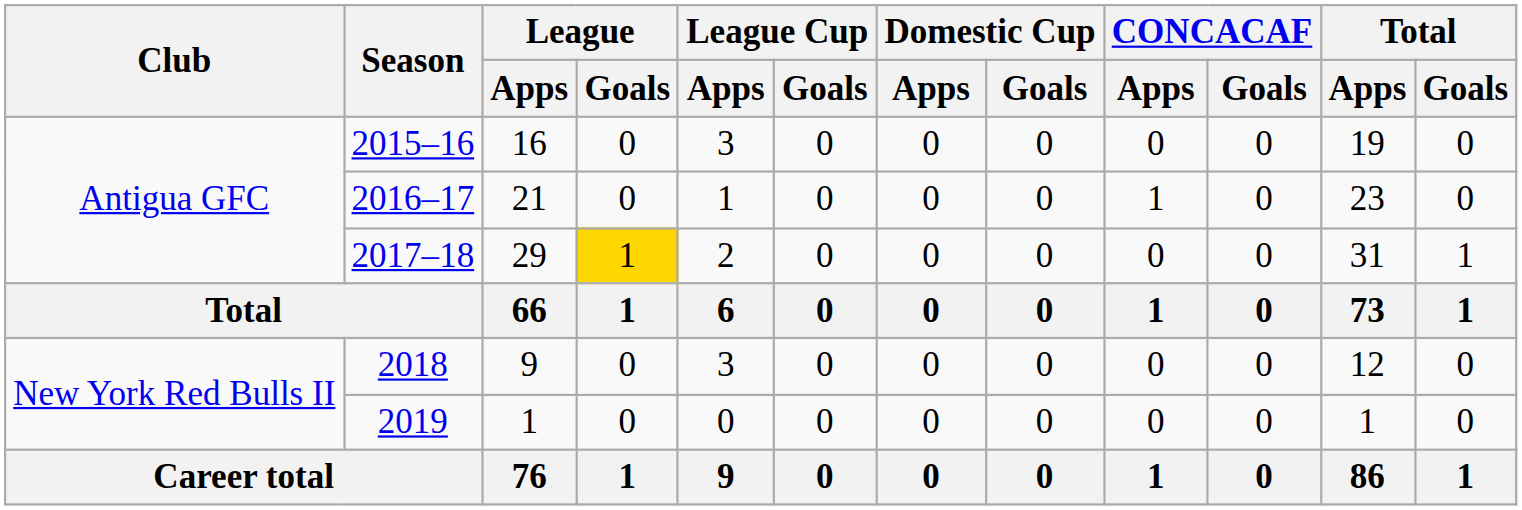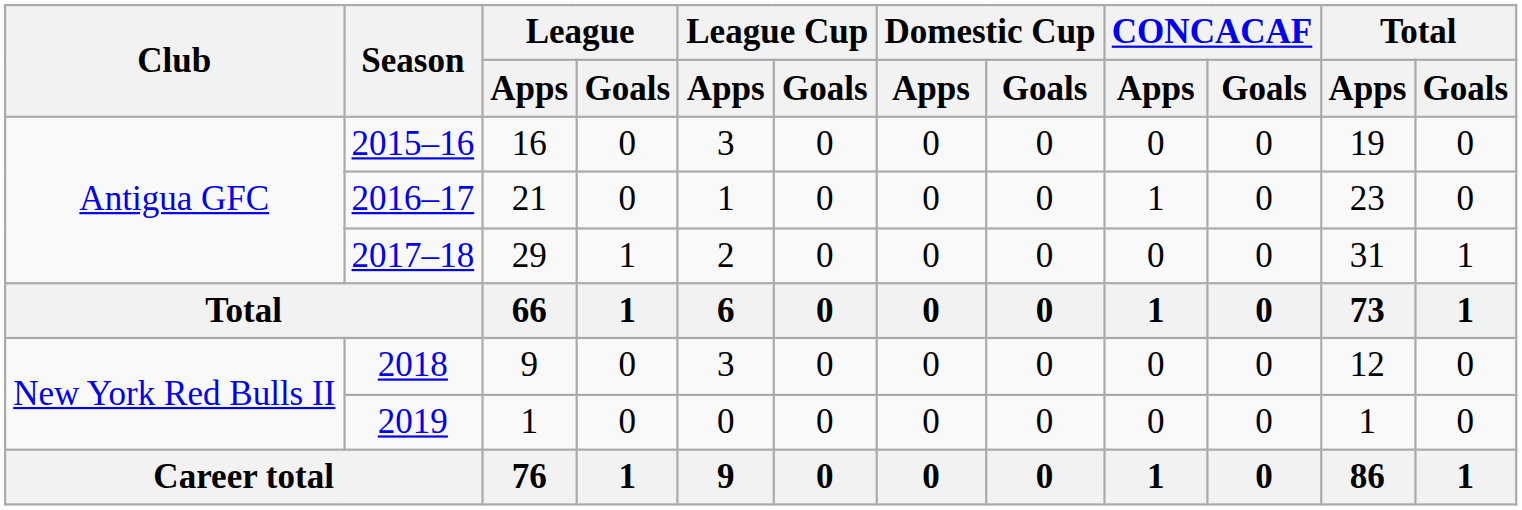(627, 254) gold background -> (627, 254) no background
